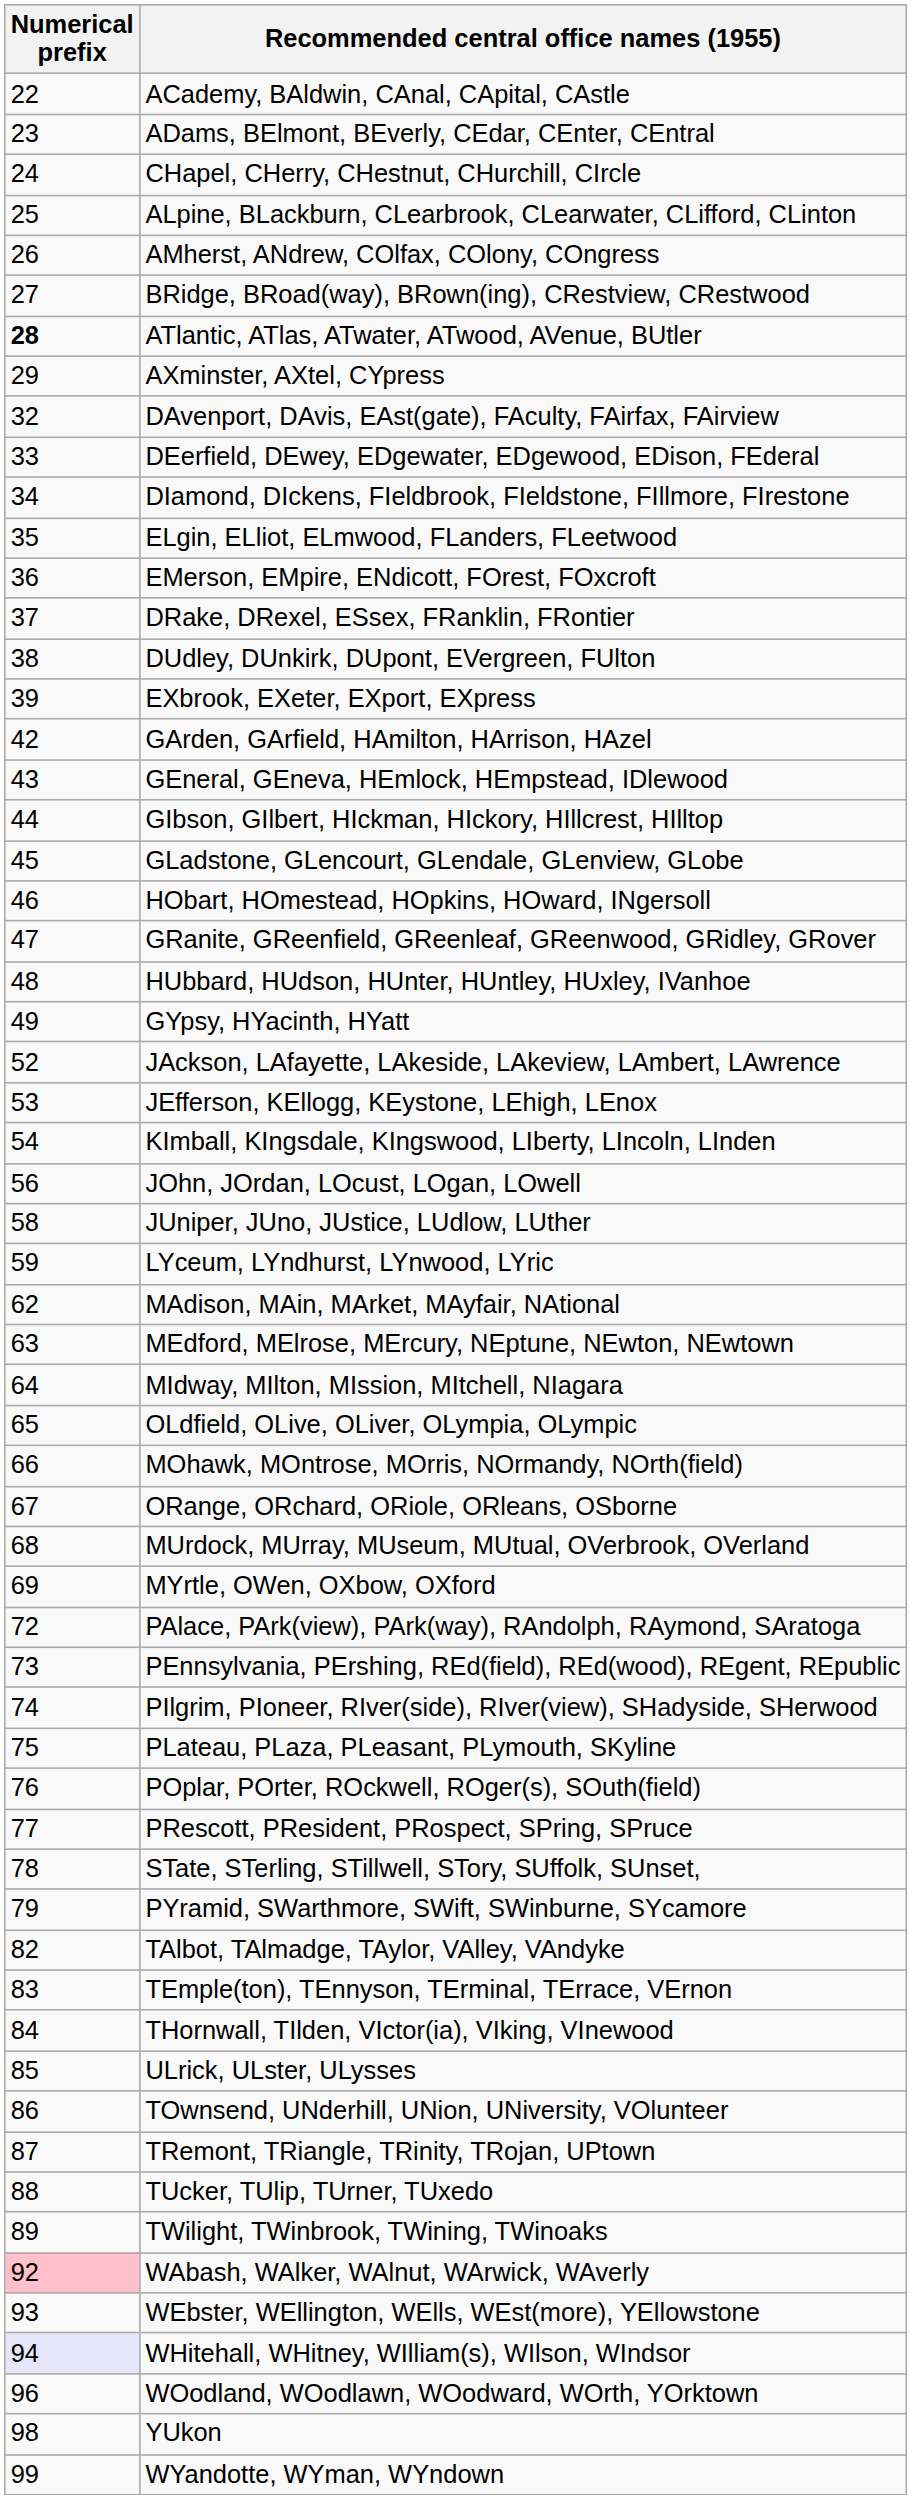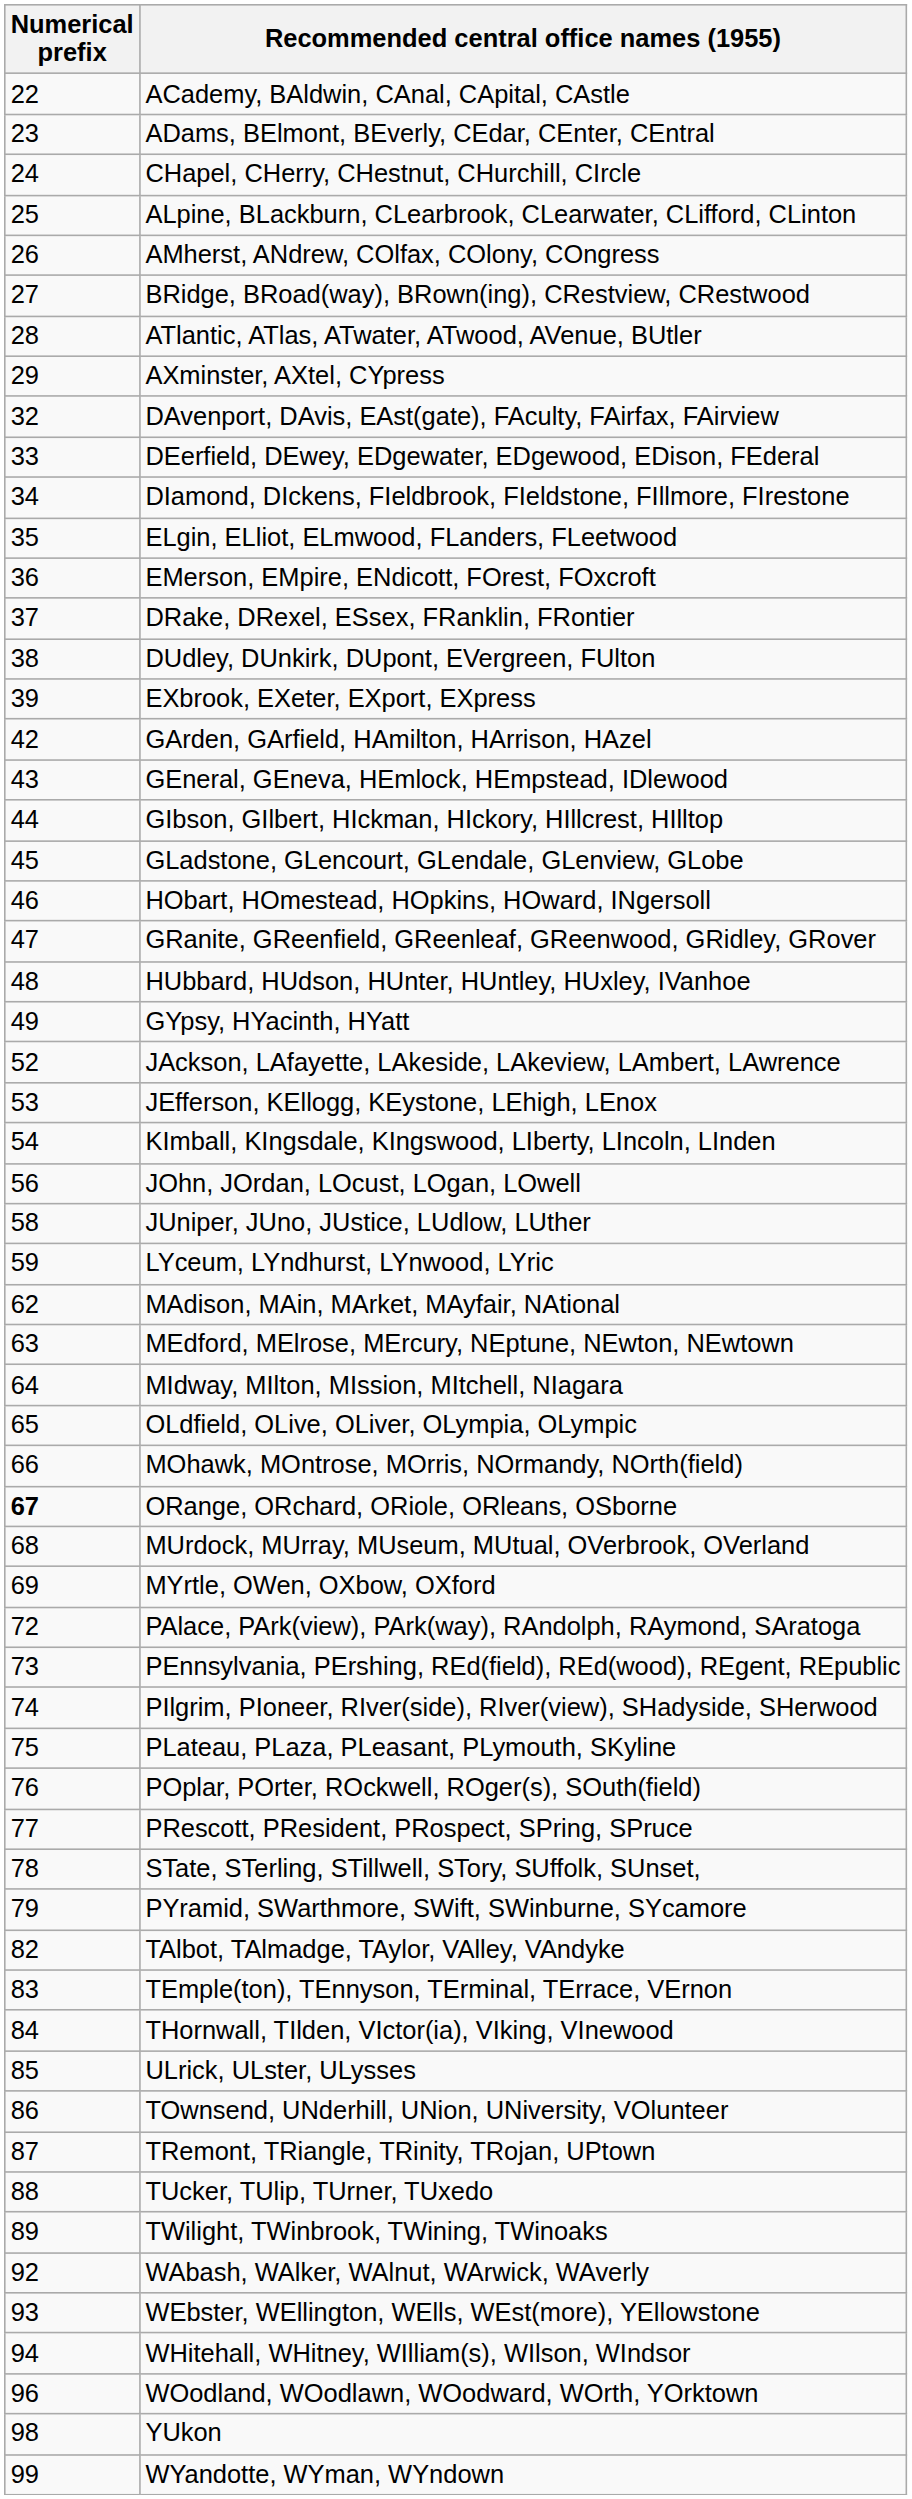(25, 335) bold -> (25, 335) normal
(25, 1505) normal -> (25, 1505) bold
(25, 2272) pink background -> (25, 2272) no background
(25, 2353) lavender background -> (25, 2353) no background
